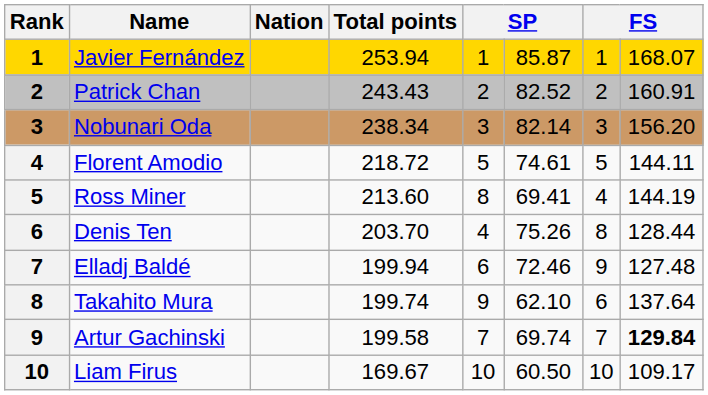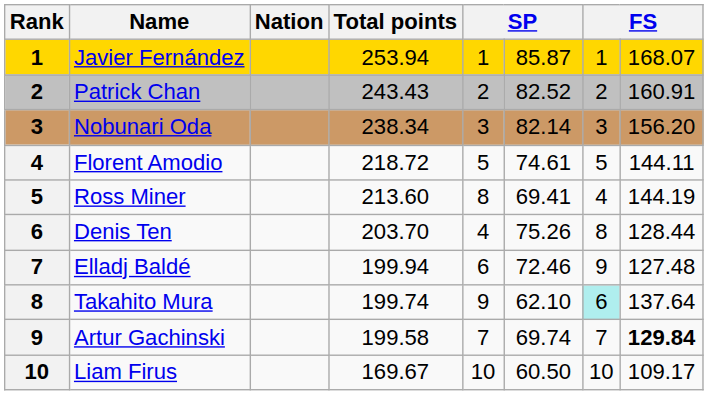(601, 302) no background -> (601, 302) paleturquoise background
